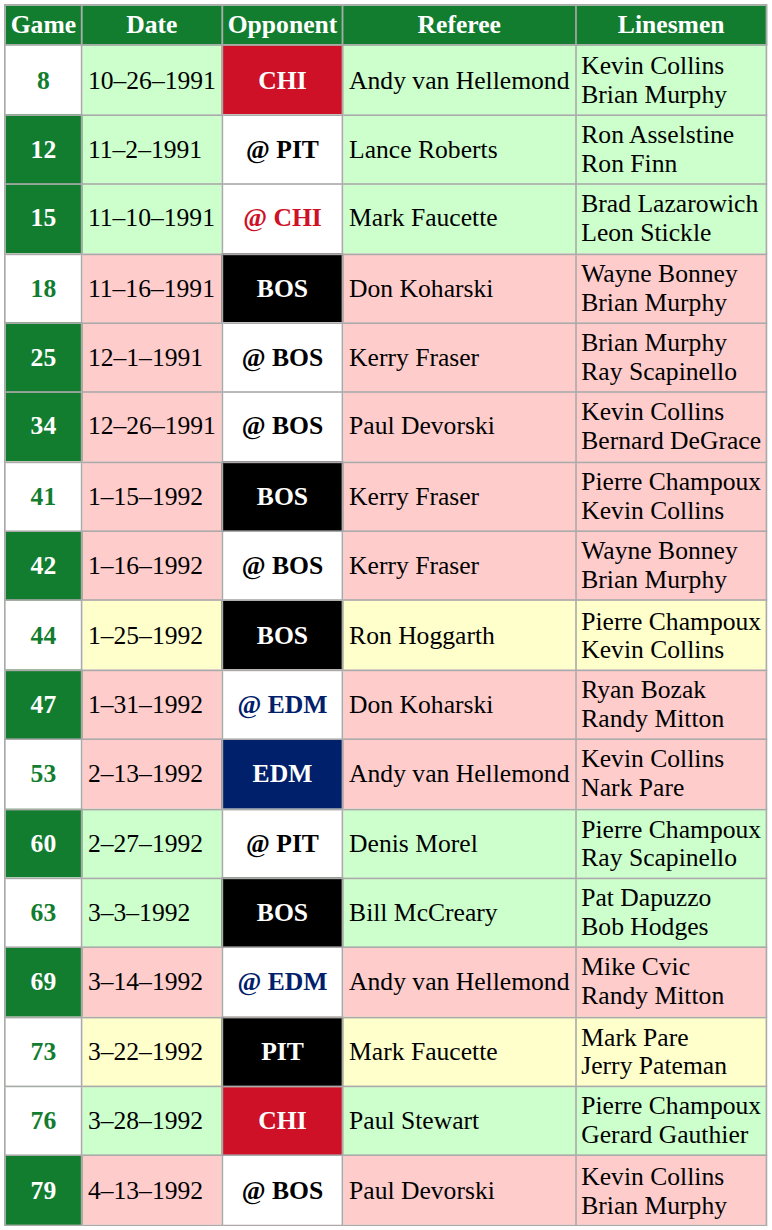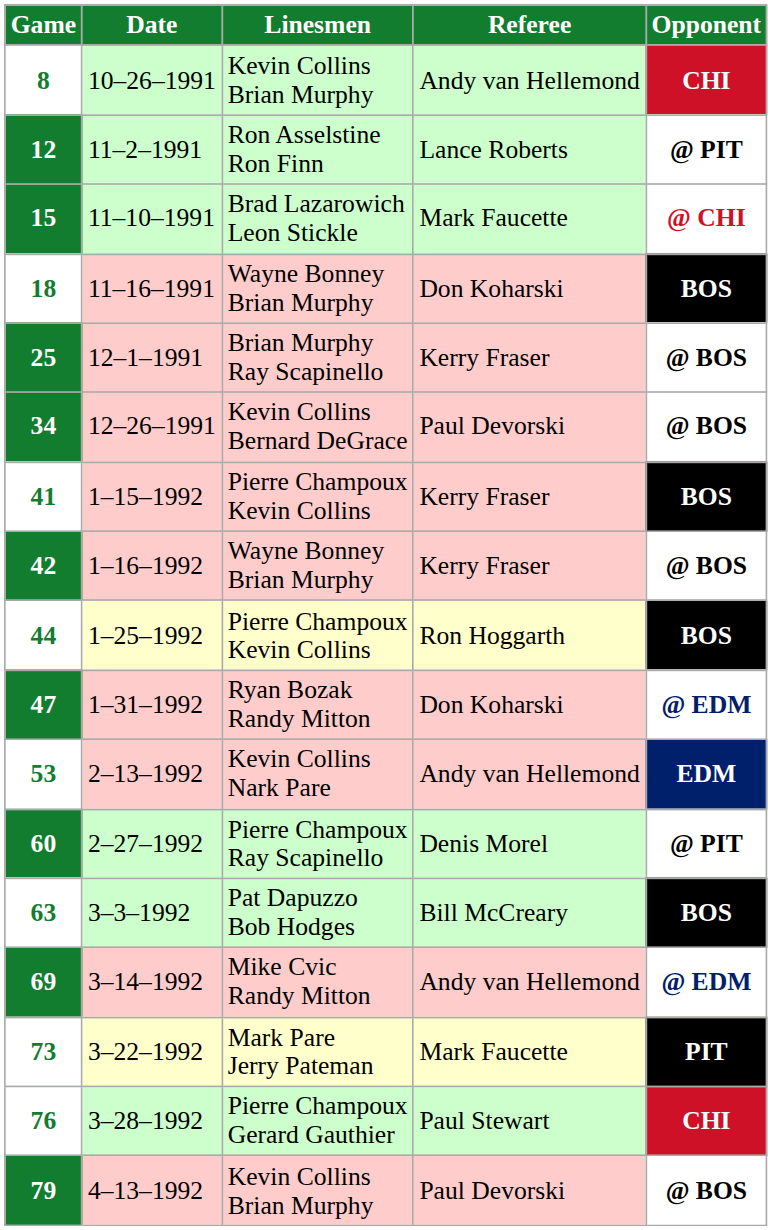columns swapped: (282, 24) <-> (671, 24)
